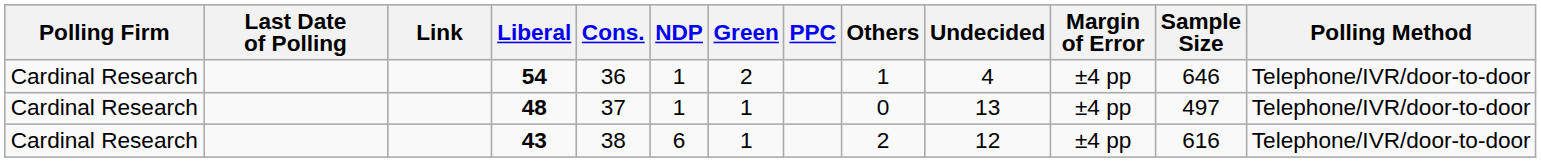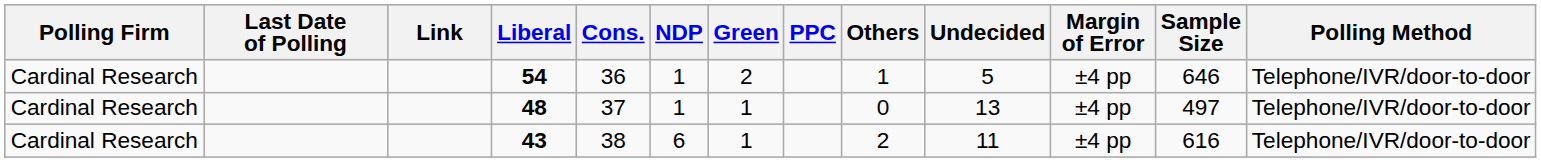(988, 76) 4 -> (988, 76) 5
(988, 141) 12 -> (988, 141) 11
